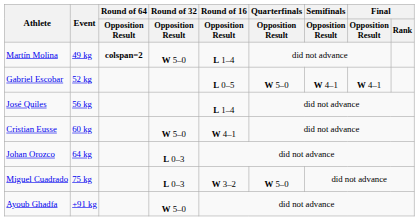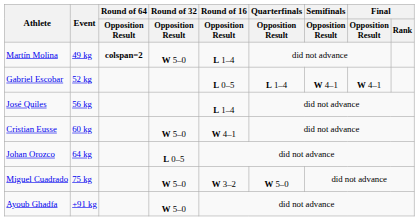(277, 85) W 5–0 -> (277, 85) L 1–4
(174, 159) L 0–3 -> (174, 159) L 0–5
(174, 184) L 0–3 -> (174, 184) W 5–0
